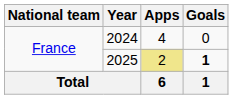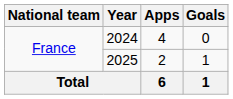(162, 60) khaki background -> (162, 60) no background
(206, 60) bold -> (206, 60) normal
